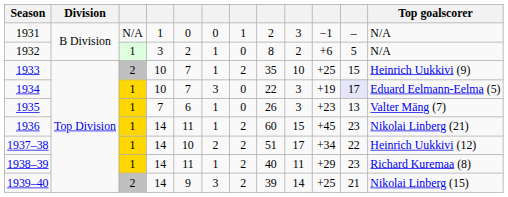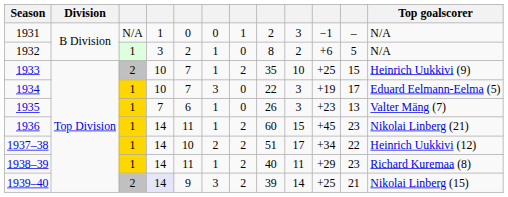(354, 88) lavender background -> (354, 88) no background
(160, 182) no background -> (160, 182) lavender background
